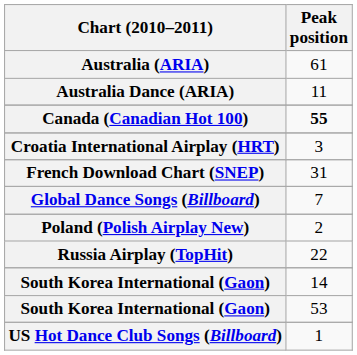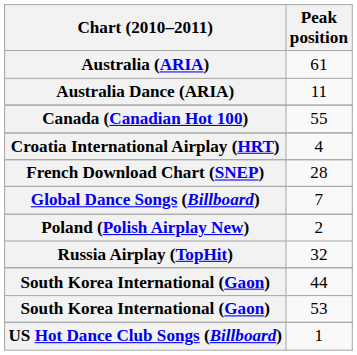(319, 118) bold -> (319, 118) normal
(319, 145) 3 -> (319, 145) 4
(319, 173) 31 -> (319, 173) 28
(319, 254) 22 -> (319, 254) 32
(319, 281) 14 -> (319, 281) 44
